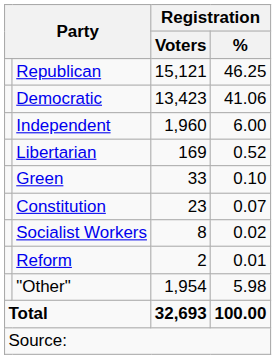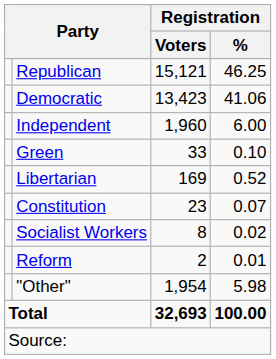rows swapped: (56, 152) <-> (40, 179)
